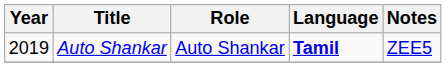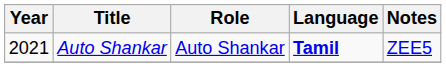(29, 47) 2019 -> (29, 47) 2021
